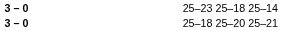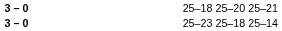rows swapped: (230, 23) <-> (230, 8)
